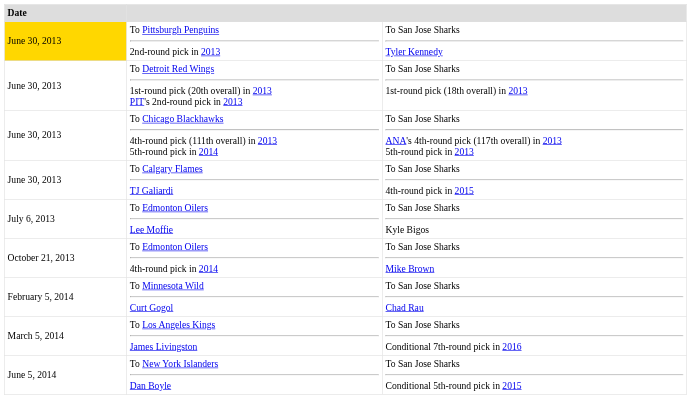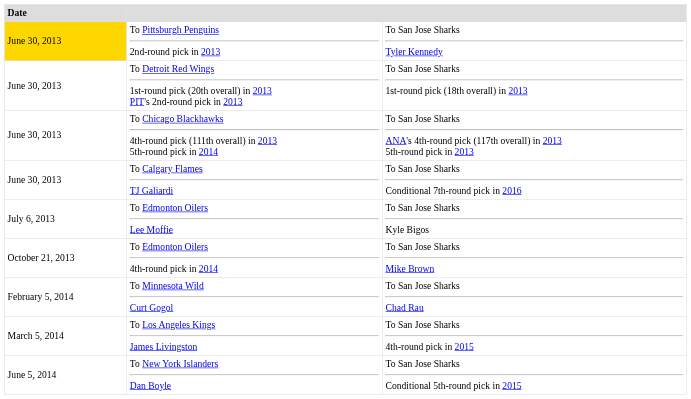(534, 180) To San Jose Sharks 4th-round pick in 2015 -> (534, 180) To San Jose Sharks Conditional 7th-round pick in 2016
(534, 336) To San Jose Sharks Conditional 7th-round pick in 2016 -> (534, 336) To San Jose Sharks 4th-round pick in 2015
